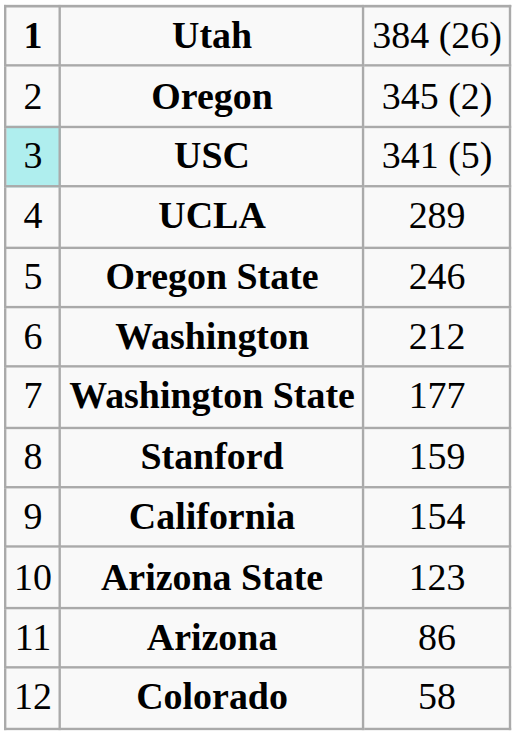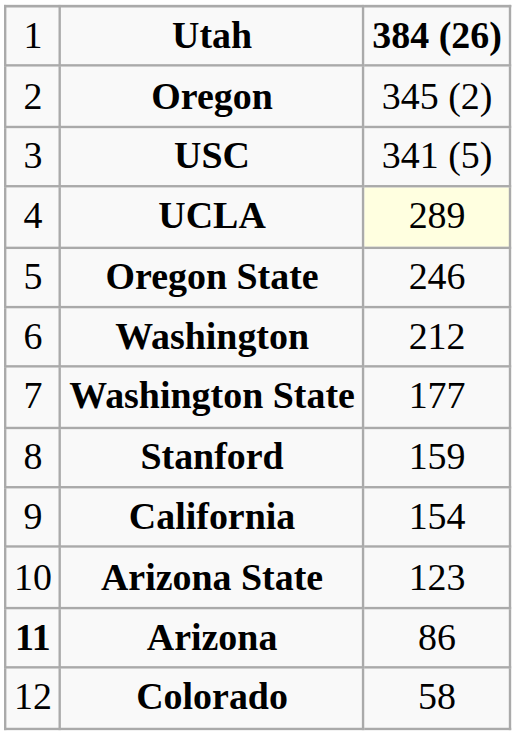(33, 35) bold -> (33, 35) normal
(437, 35) normal -> (437, 35) bold
(33, 155) paleturquoise background -> (33, 155) no background
(437, 215) no background -> (437, 215) lightyellow background
(33, 636) normal -> (33, 636) bold
